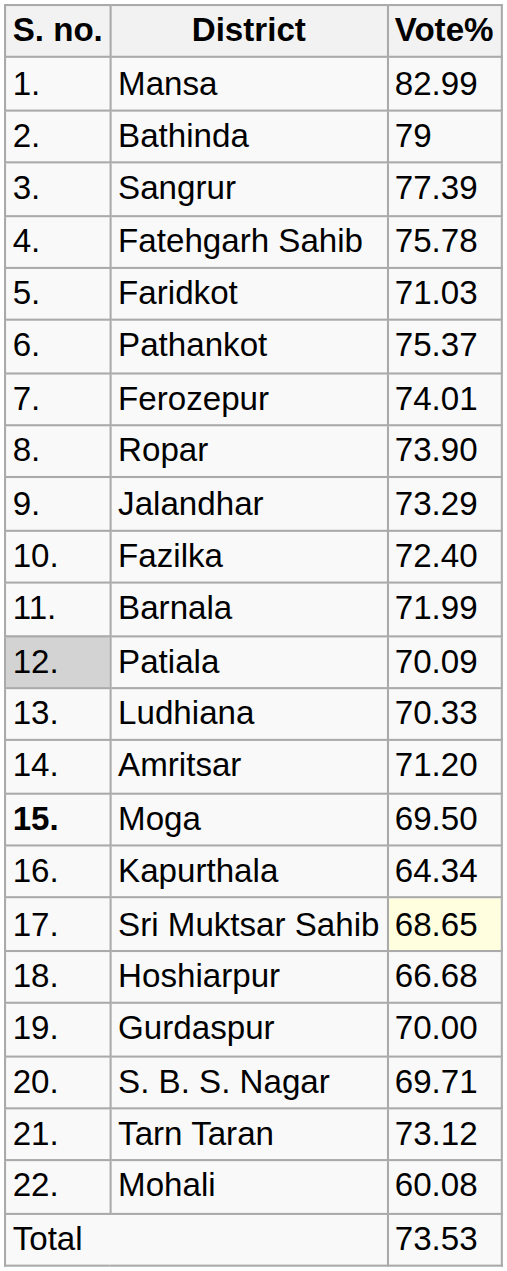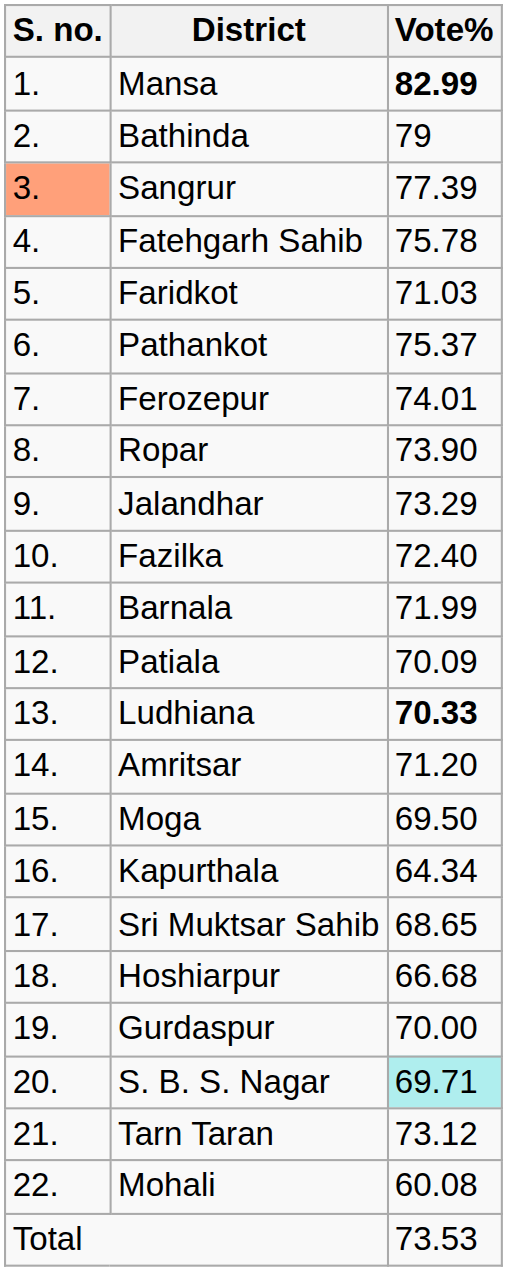(436, 83) normal -> (436, 83) bold
(26, 188) no background -> (26, 188) lightsalmon background
(36, 661) lightgrey background -> (36, 661) no background
(436, 713) normal -> (436, 713) bold
(36, 818) bold -> (36, 818) normal
(436, 923) lightyellow background -> (436, 923) no background
(436, 1081) no background -> (436, 1081) paleturquoise background
